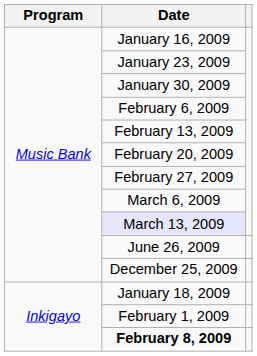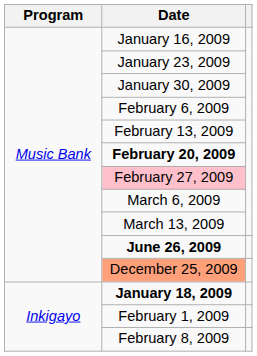(174, 154) normal -> (174, 154) bold
(174, 177) no background -> (174, 177) pink background
(174, 223) lavender background -> (174, 223) no background
(174, 246) normal -> (174, 246) bold
(174, 270) no background -> (174, 270) lightsalmon background
(174, 293) normal -> (174, 293) bold
(174, 339) bold -> (174, 339) normal
